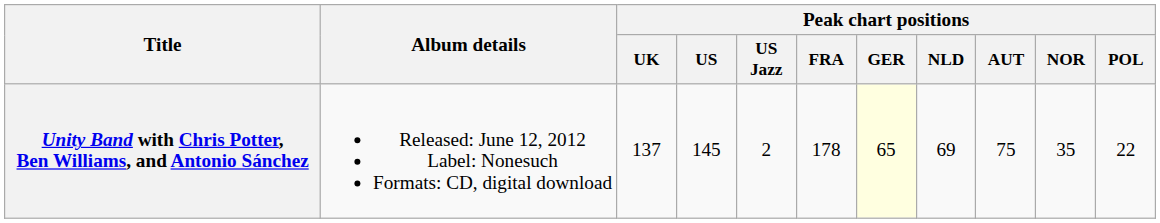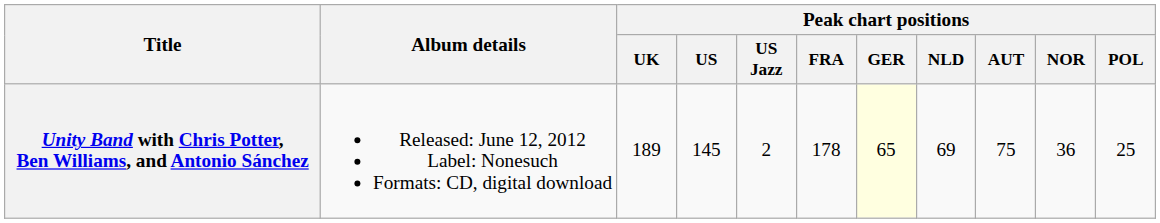(646, 150) 137 -> (646, 150) 189
(1066, 150) 35 -> (1066, 150) 36
(1126, 150) 22 -> (1126, 150) 25
